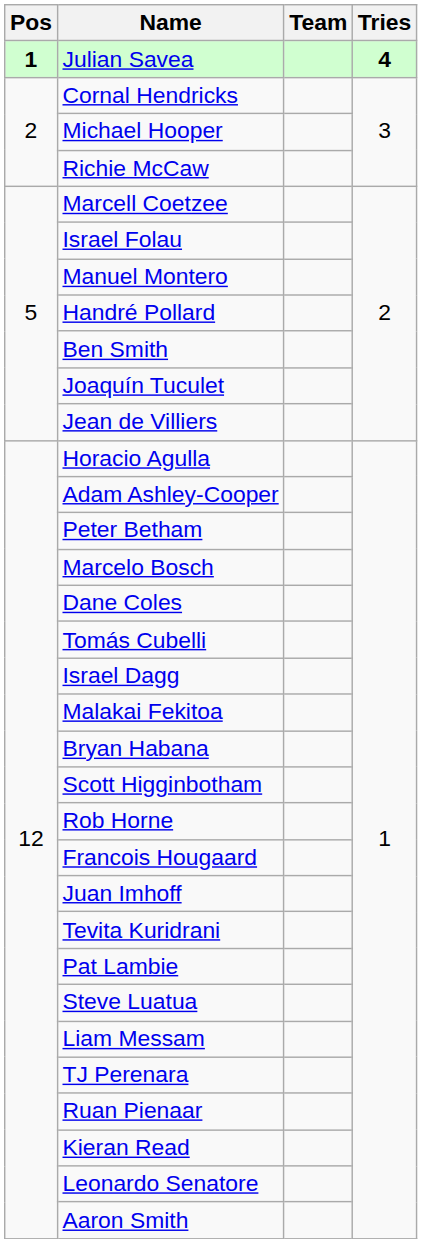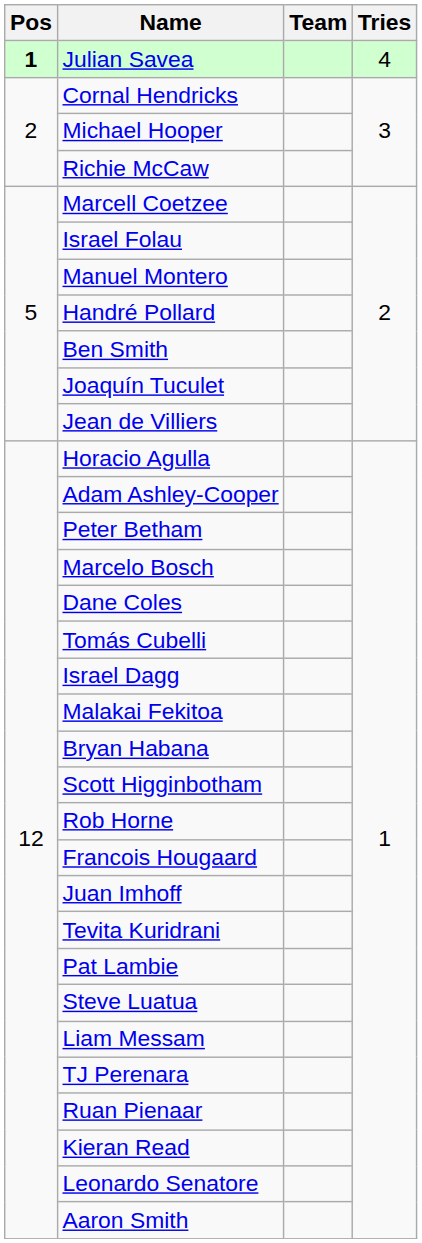(385, 58) bold -> (385, 58) normal
